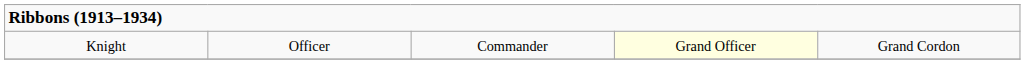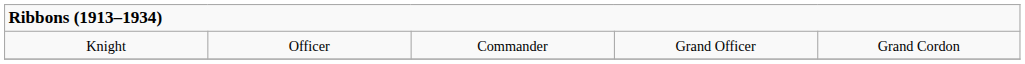(716, 46) lightyellow background -> (716, 46) no background
